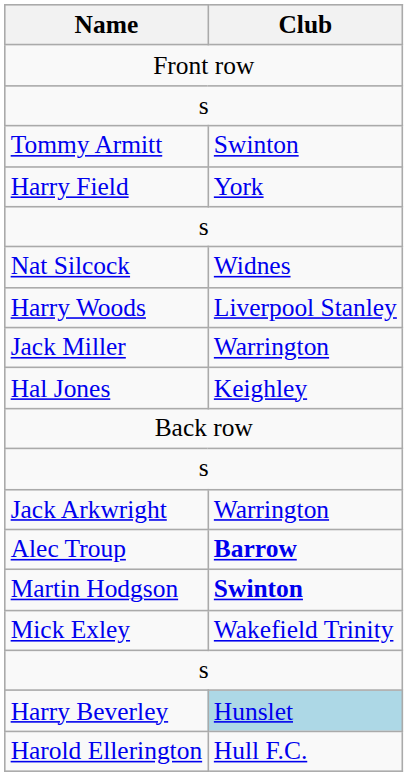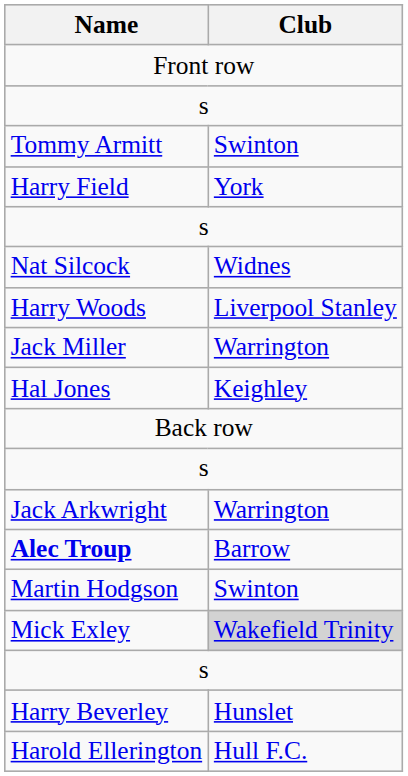(68, 549) normal -> (71, 549) bold
(255, 549) bold -> (252, 549) normal
(258, 589) bold -> (256, 589) normal
(304, 629) no background -> (304, 629) lightgrey background
(253, 710) lightblue background -> (253, 710) no background
